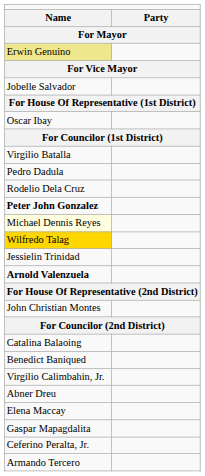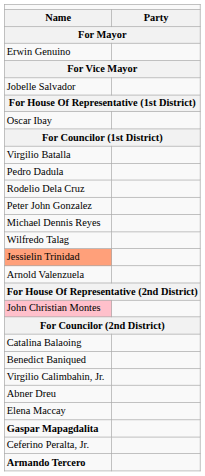(39, 52) khaki background -> (39, 52) no background
(52, 206) bold -> (49, 206) normal
(54, 223) lightyellow background -> (54, 223) no background
(38, 240) gold background -> (38, 240) no background
(43, 257) no background -> (43, 257) lightsalmon background
(48, 274) bold -> (45, 274) normal
(54, 309) no background -> (54, 309) pink background
(49, 428) normal -> (53, 428) bold
(43, 462) normal -> (46, 462) bold
